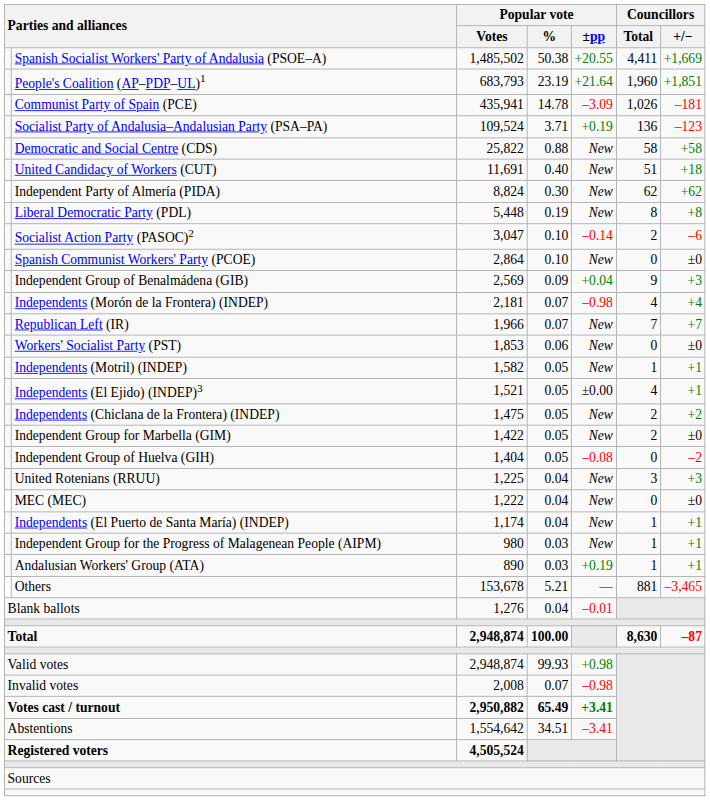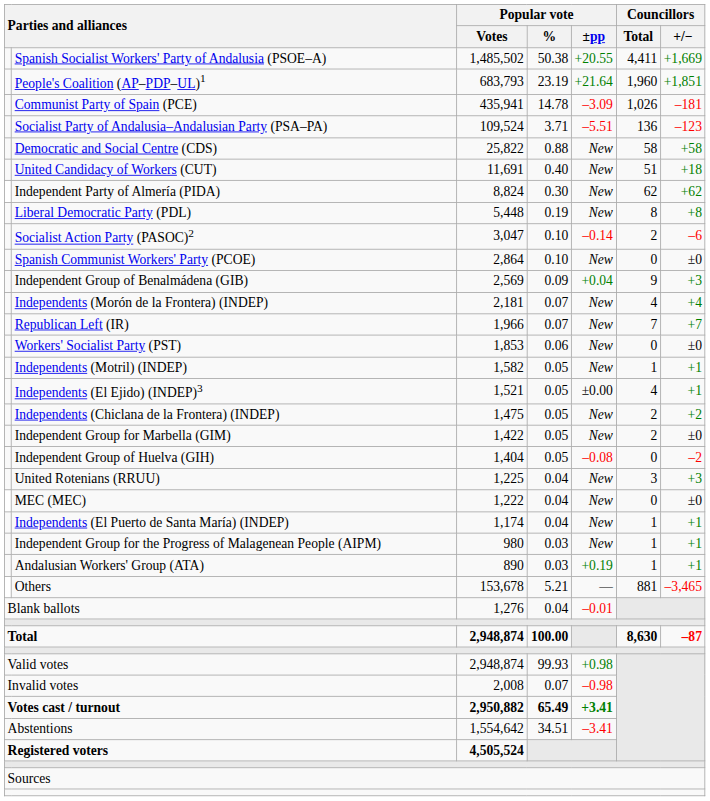(597, 126) +0.19 -> (598, 126) –5.51
(598, 303) –0.98 -> (601, 303) New
